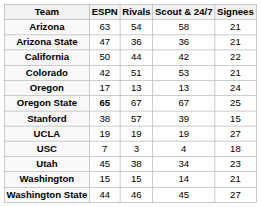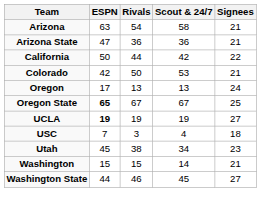(136, 73) 51 -> (136, 73) 50
- row: (47, 118)
(105, 133) normal -> (105, 118) bold
